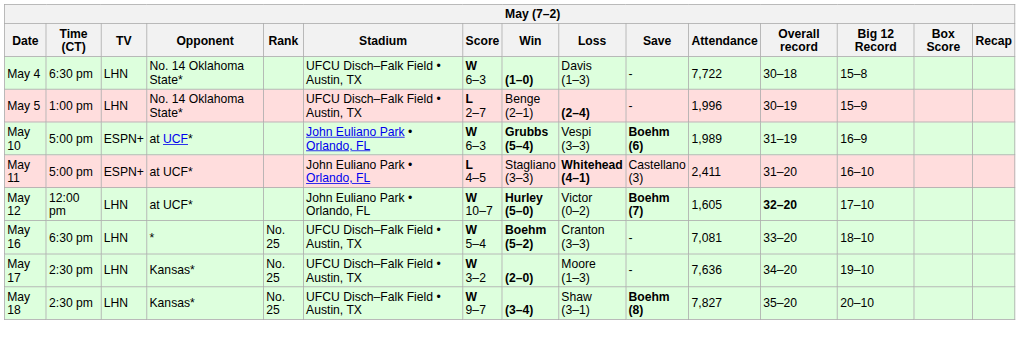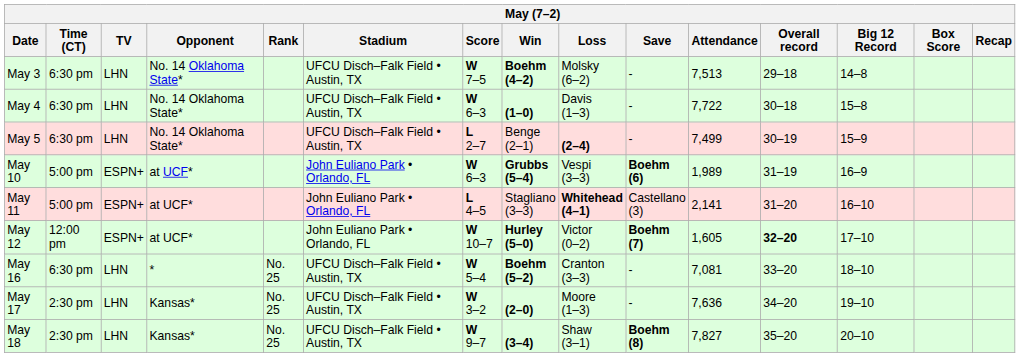+ row: (24, 73)
(71, 106) 1:00 pm -> (71, 139) 6:30 pm
(707, 106) 1,996 -> (707, 139) 7,499
(706, 171) 2,411 -> (707, 204) 2,141
(116, 204) LHN -> (124, 237) ESPN+
